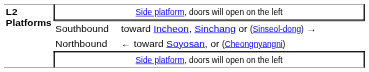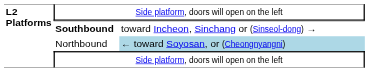(82, 28) normal -> (85, 28) bold
(203, 43) no background -> (203, 43) lightblue background
